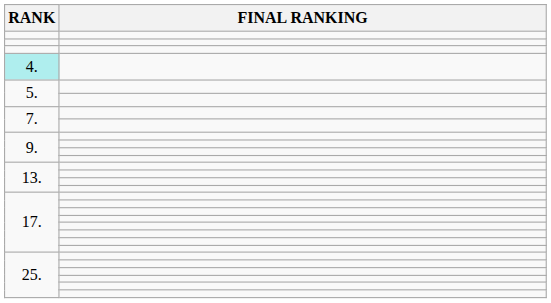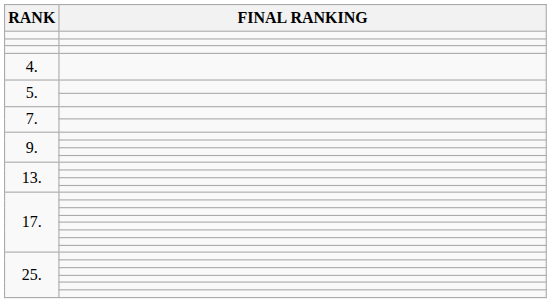(32, 66) paleturquoise background -> (32, 66) no background
